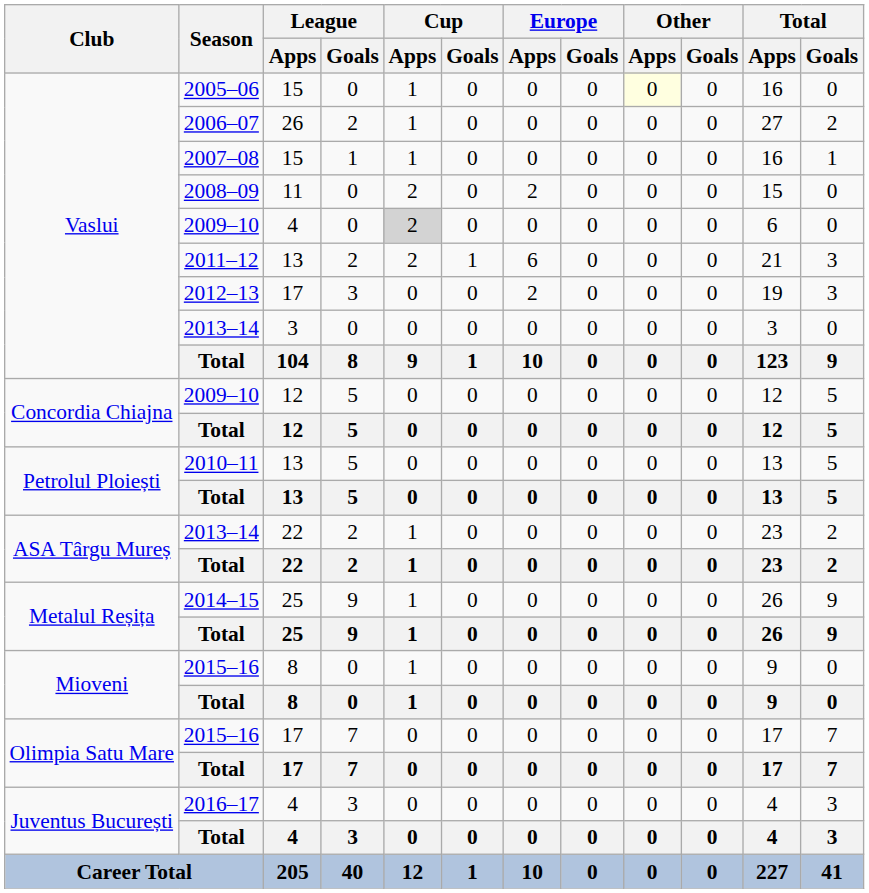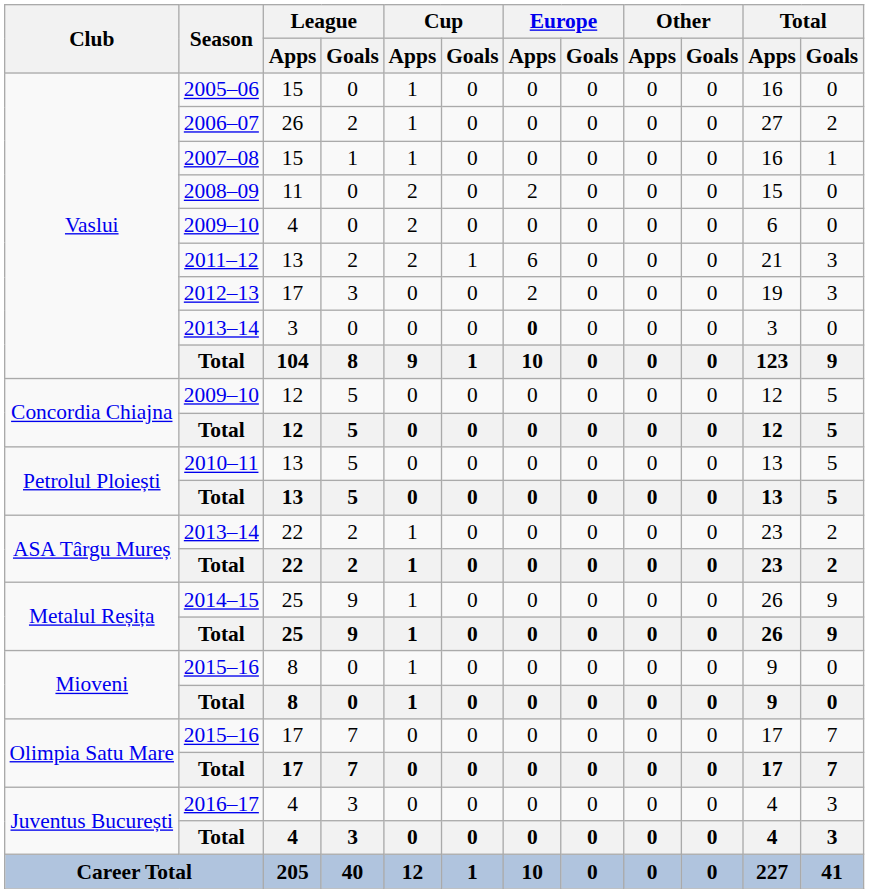(652, 89) lightyellow background -> (652, 89) no background
(412, 225) lightgrey background -> (412, 225) no background
(532, 327) normal -> (532, 327) bold
